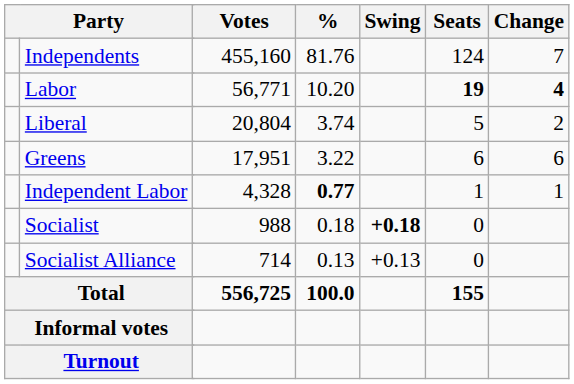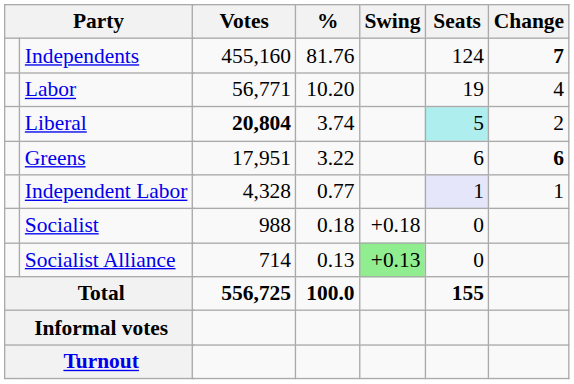(559, 55) normal -> (559, 55) bold
(473, 89) bold -> (473, 89) normal
(559, 89) bold -> (559, 89) normal
(262, 123) normal -> (262, 123) bold
(479, 123) no background -> (479, 123) paleturquoise background
(559, 157) normal -> (559, 157) bold
(336, 191) bold -> (336, 191) normal
(479, 191) no background -> (479, 191) lavender background
(396, 225) bold -> (396, 225) normal
(396, 259) no background -> (396, 259) lightgreen background
